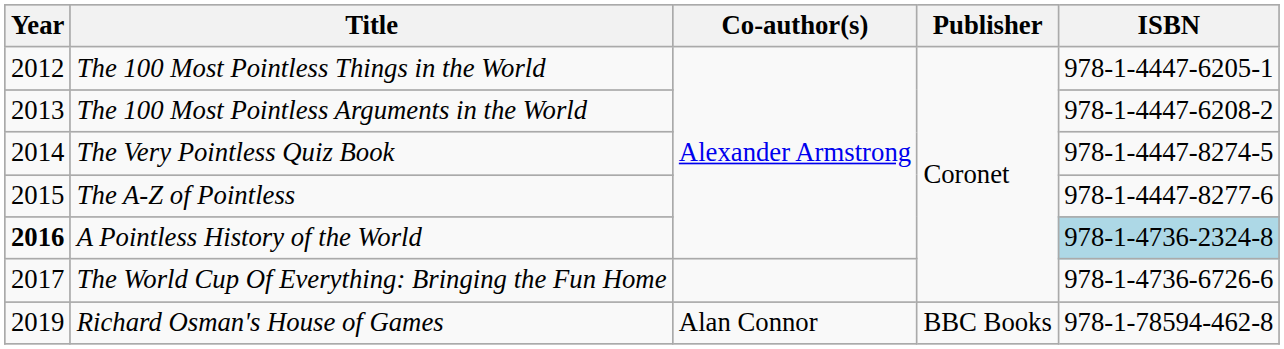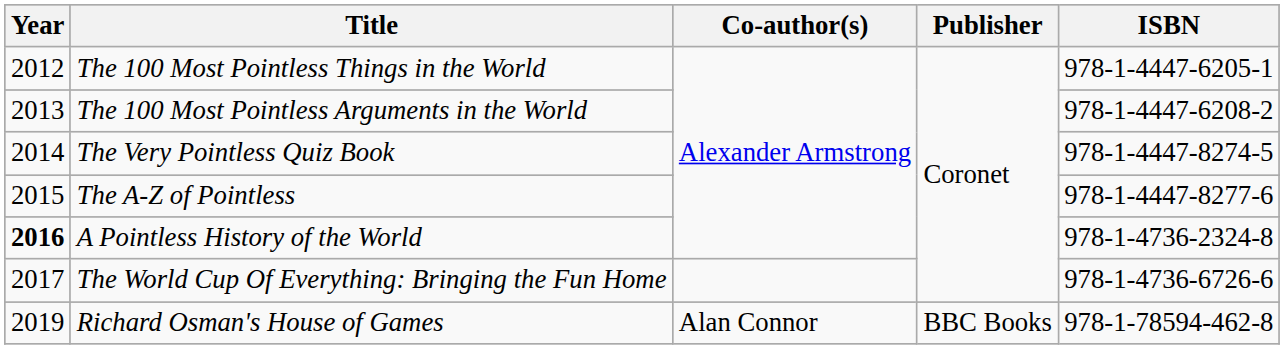(1169, 237) lightblue background -> (1169, 237) no background
